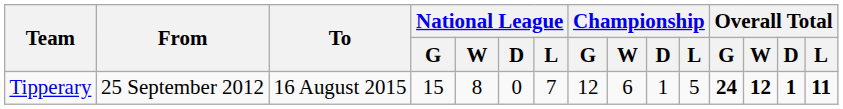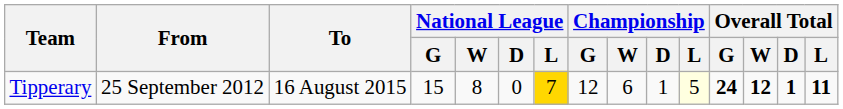(551, 87) no background -> (551, 87) gold background
(694, 87) no background -> (694, 87) lightyellow background
